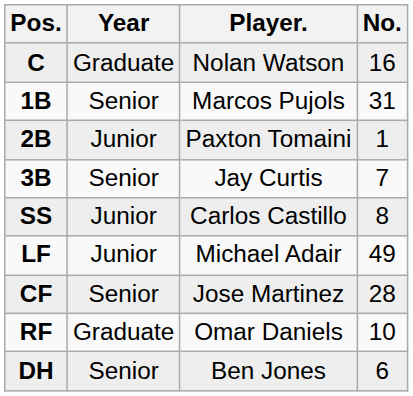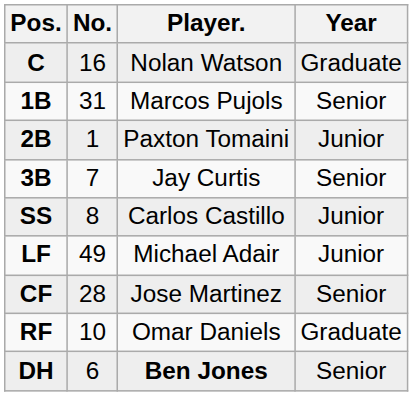columns swapped: (382, 23) <-> (124, 23)
(268, 370) normal -> (206, 370) bold
